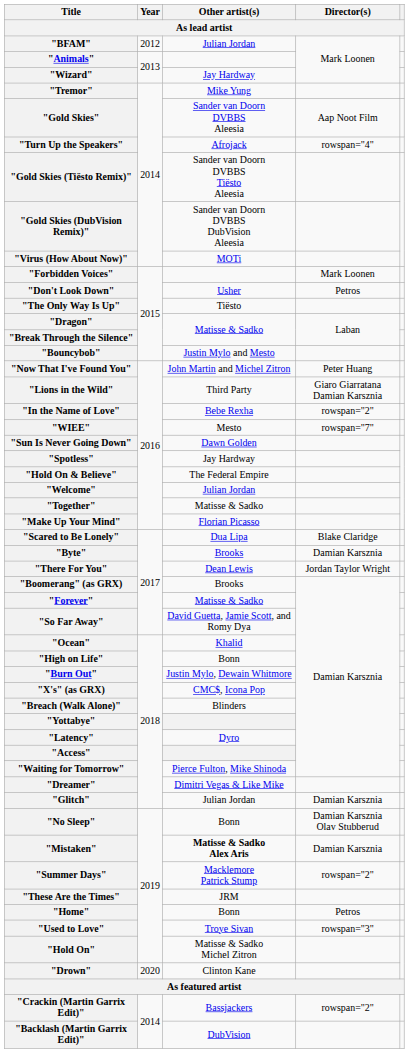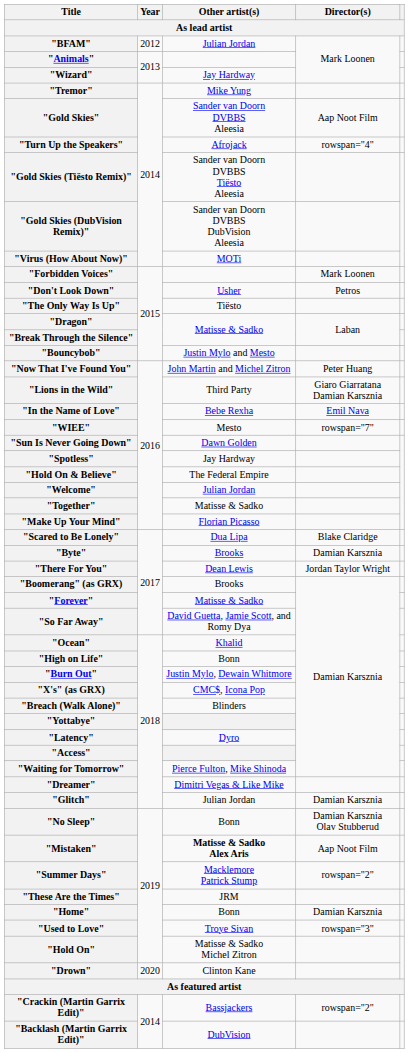(348, 411) rowspan="2" -> (348, 411) Emil Nava
(348, 848) Damian Karsznia -> (348, 848) Aap Noot Film
(348, 912) Petros -> (348, 912) Damian Karsznia
